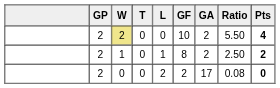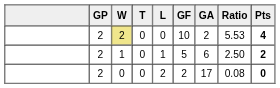(235, 35) 5.50 -> (235, 35) 5.53
(184, 54) 8 -> (184, 54) 5
(206, 54) 2 -> (206, 54) 6
